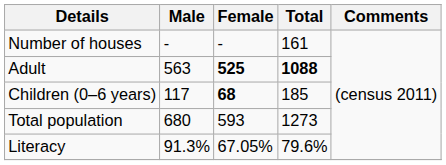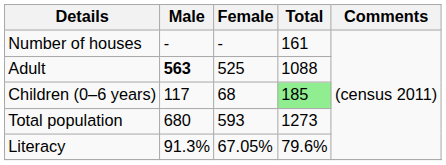(177, 69) normal -> (177, 69) bold
(231, 69) bold -> (231, 69) normal
(299, 69) bold -> (299, 69) normal
(227, 95) bold -> (227, 95) normal
(295, 95) no background -> (295, 95) lightgreen background
